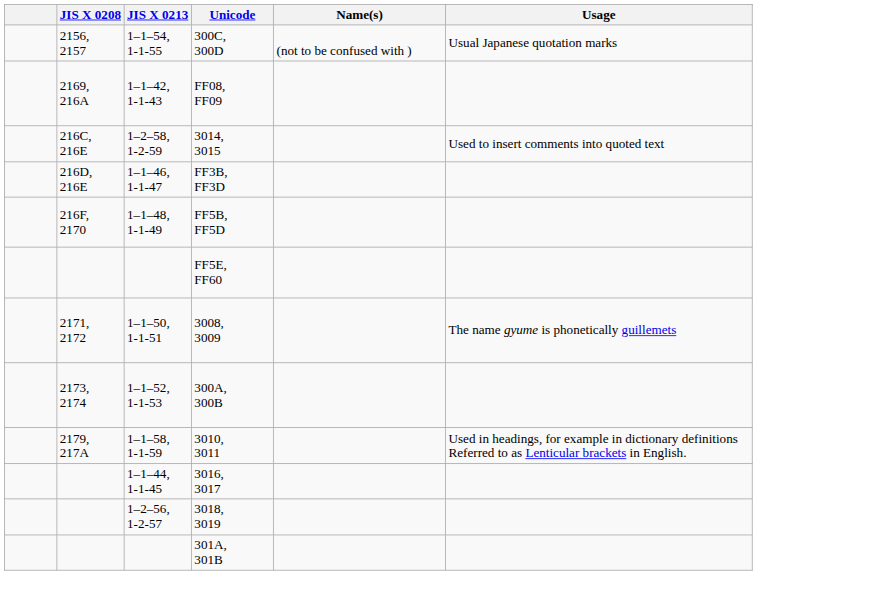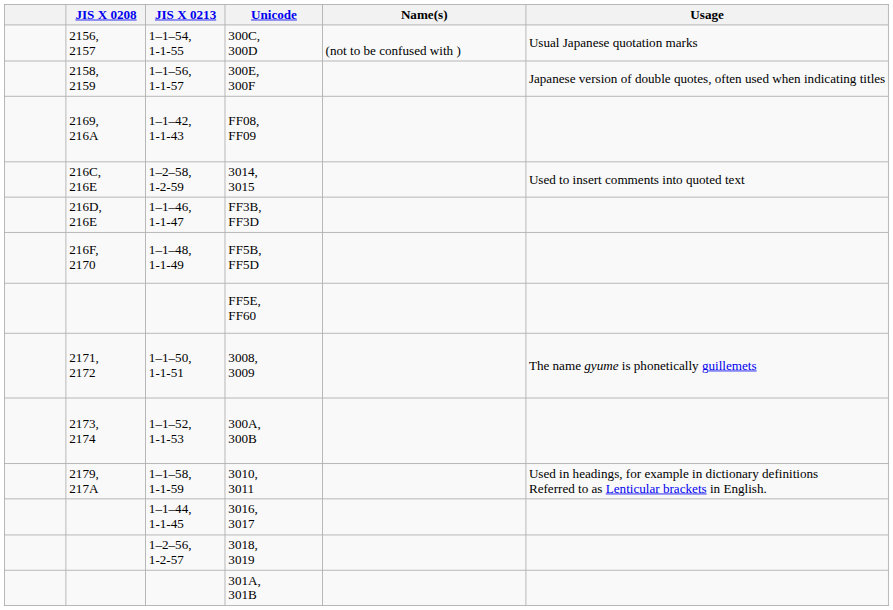+ row: (244, 78)
